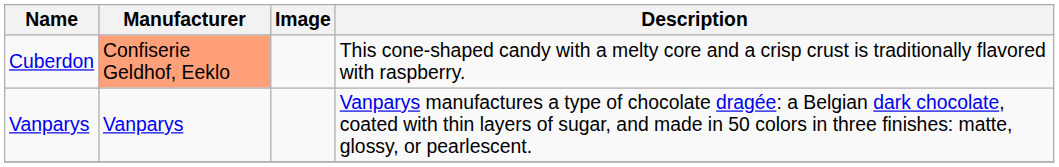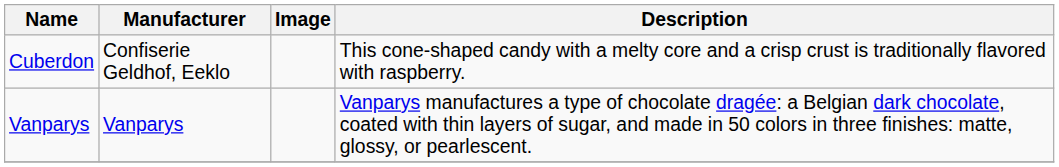(167, 61) lightsalmon background -> (167, 61) no background
